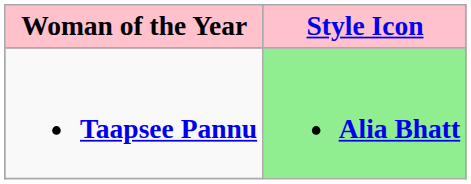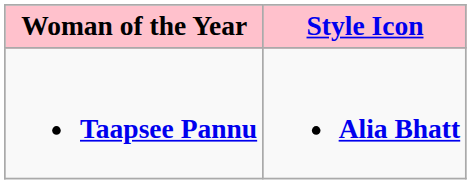(365, 129) lightgreen background -> (365, 129) no background
